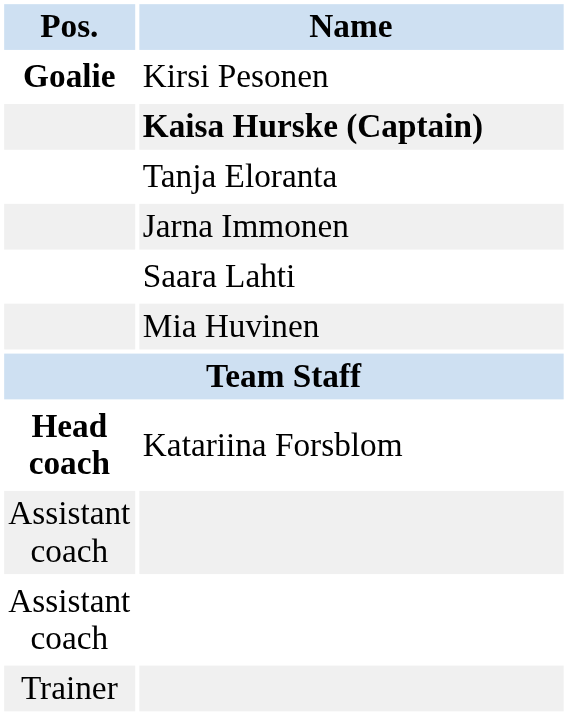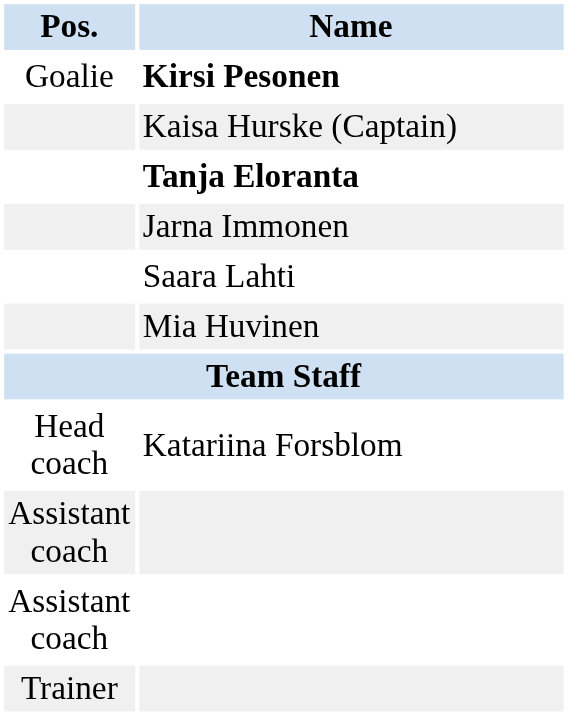(69, 76) bold -> (69, 76) normal
(236, 76) normal -> (241, 76) bold
(313, 126) bold -> (300, 126) normal
(240, 176) normal -> (251, 176) bold
(69, 444) bold -> (69, 444) normal
